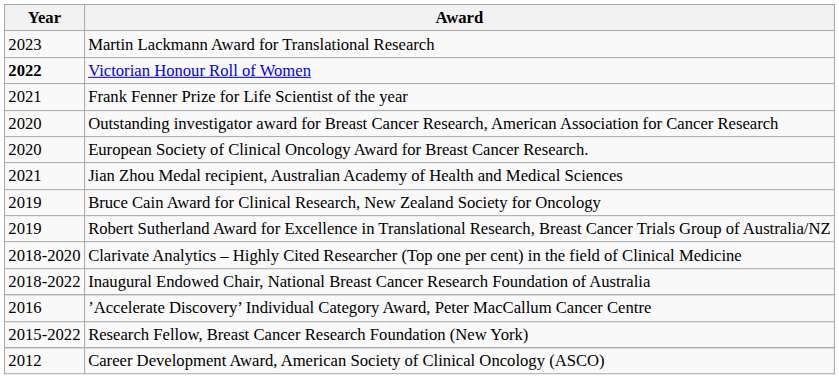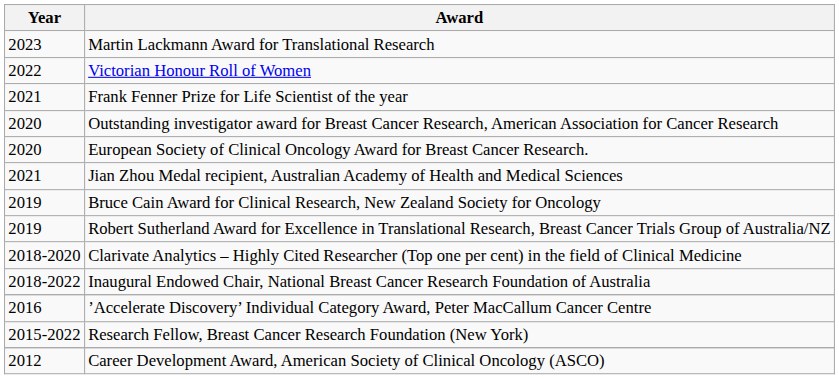(25, 70) bold -> (25, 70) normal
